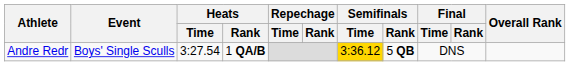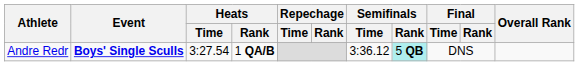(124, 52) normal -> (129, 52) bold
(360, 52) gold background -> (369, 52) no background
(400, 52) no background -> (410, 52) paleturquoise background
